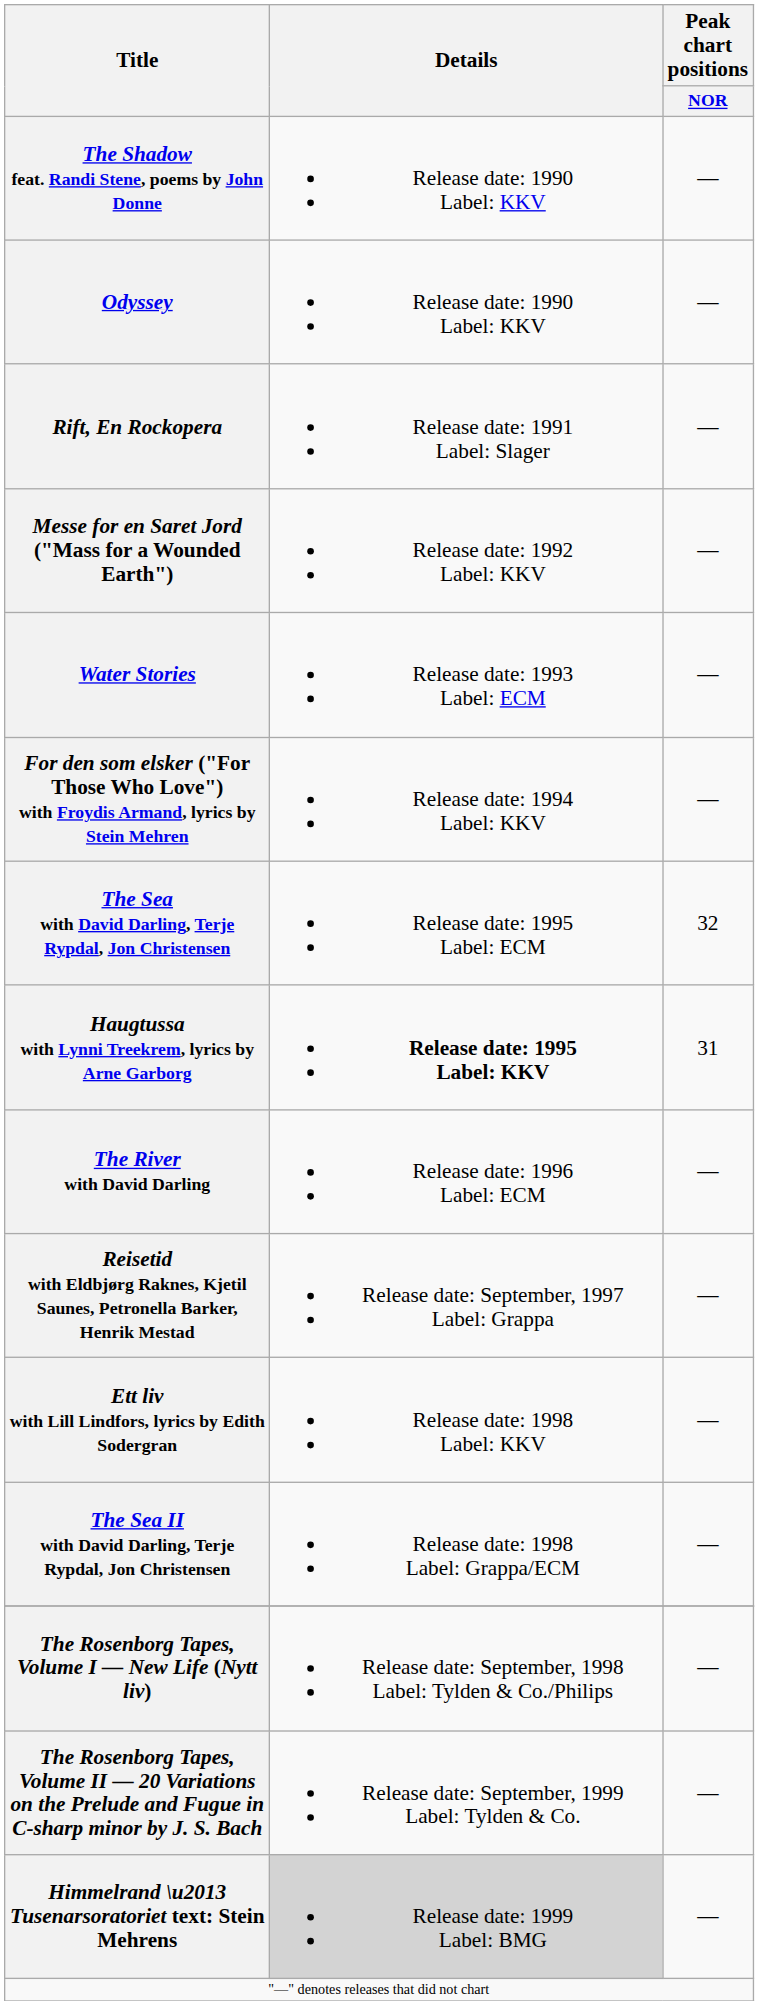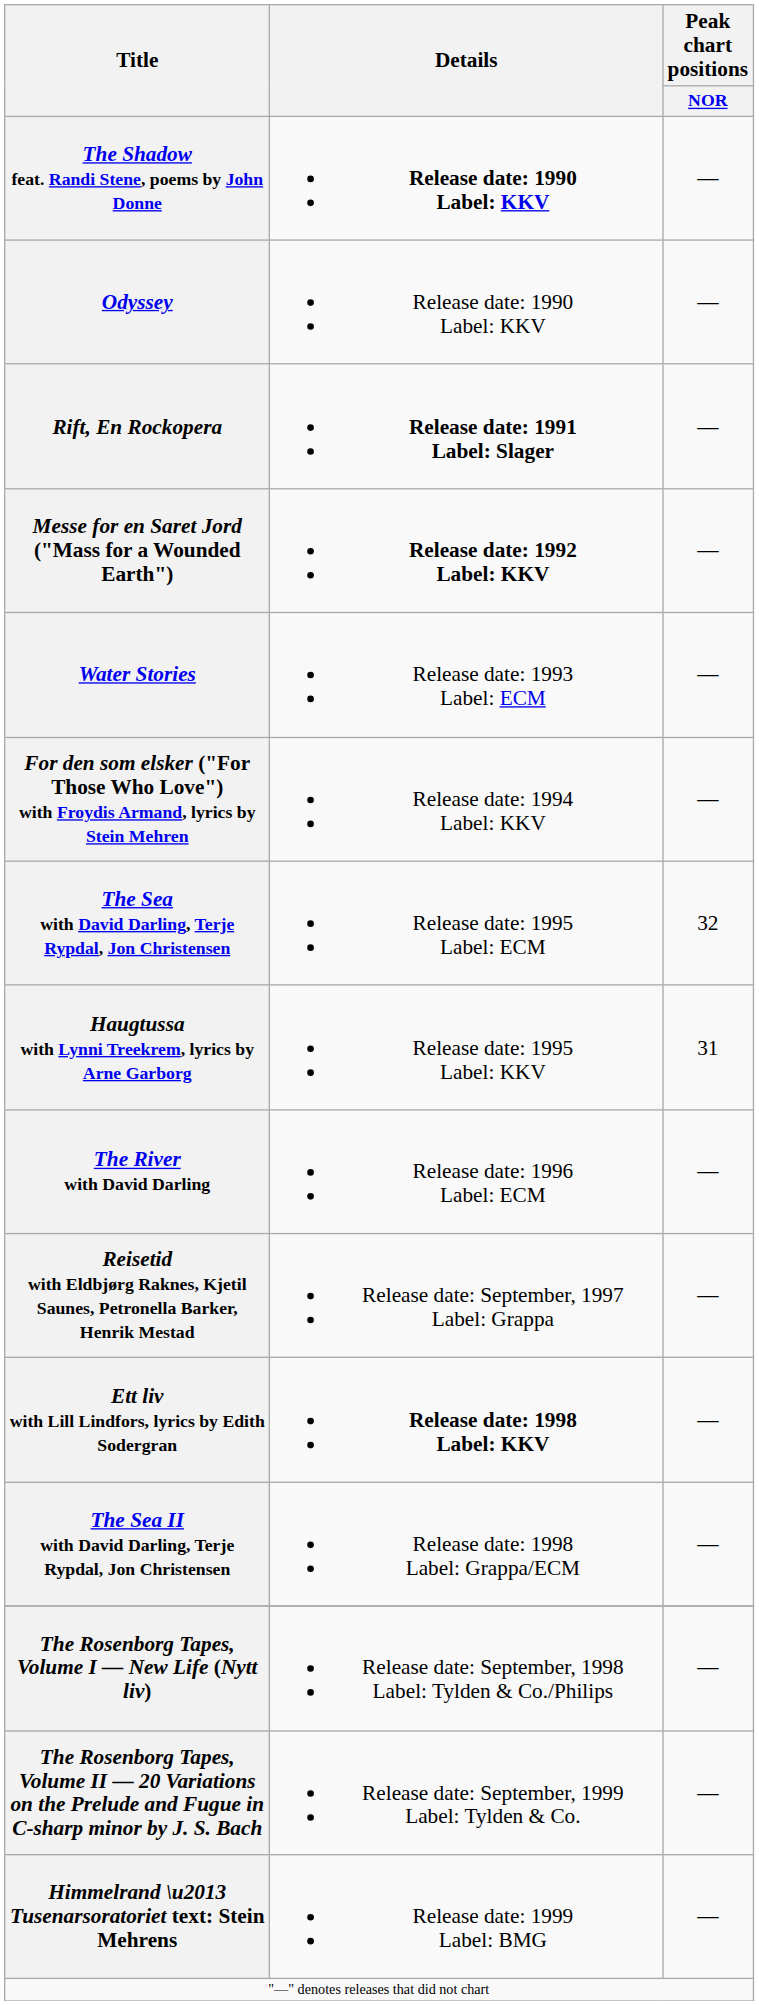(466, 190) normal -> (466, 190) bold
(466, 438) normal -> (466, 438) bold
(466, 563) normal -> (466, 563) bold
(466, 1059) bold -> (466, 1059) normal
(466, 1432) normal -> (466, 1432) bold
(466, 1929) lightgrey background -> (466, 1929) no background
